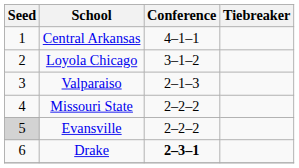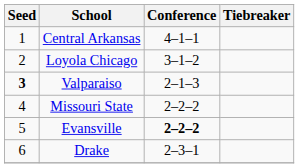(22, 83) normal -> (22, 83) bold
(22, 128) lightgrey background -> (22, 128) no background
(182, 128) normal -> (182, 128) bold
(182, 151) bold -> (182, 151) normal
